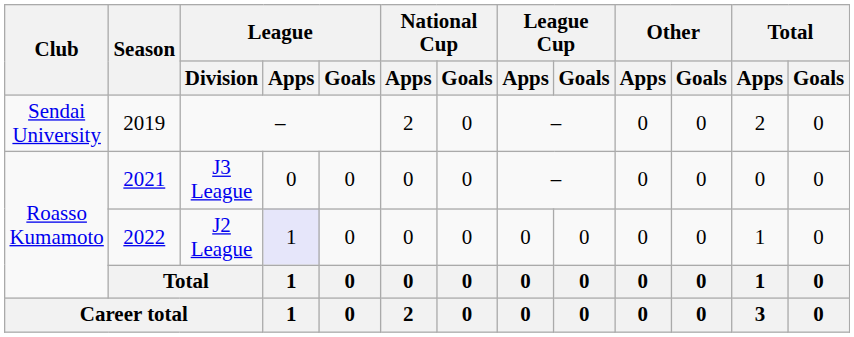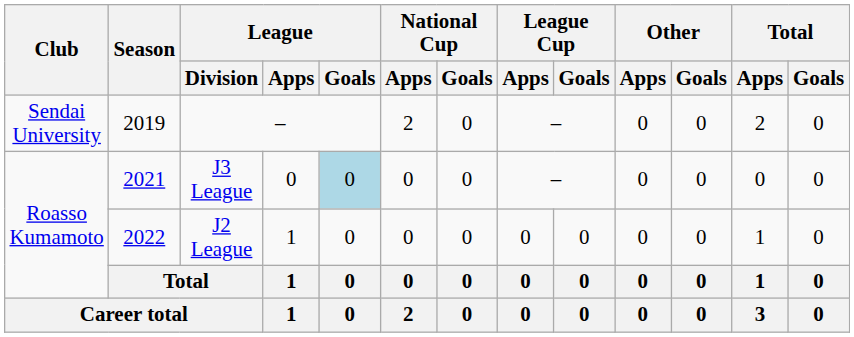(350, 179) no background -> (350, 179) lightblue background
(291, 236) lavender background -> (291, 236) no background
